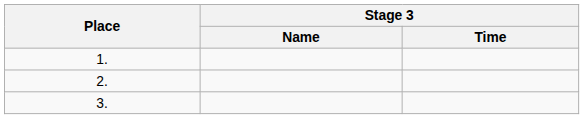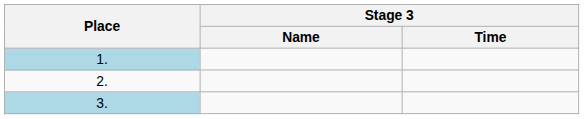(102, 59) no background -> (102, 59) lightblue background
(102, 103) no background -> (102, 103) lightblue background
